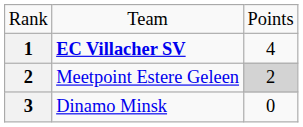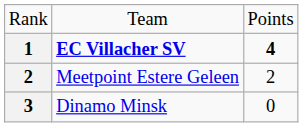(271, 48) normal -> (271, 48) bold
(271, 77) lightgrey background -> (271, 77) no background
